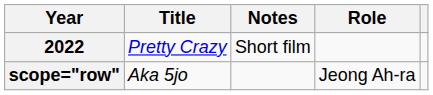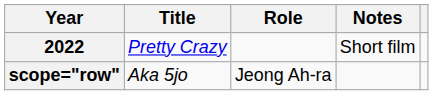columns swapped: (367, 18) <-> (273, 18)
